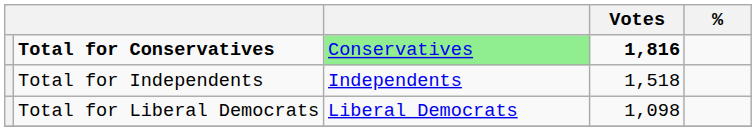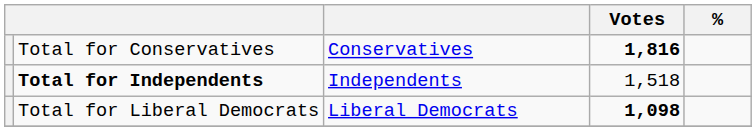(146, 50) bold -> (146, 50) normal
(401, 50) lightgreen background -> (401, 50) no background
(141, 80) normal -> (141, 80) bold
(652, 111) normal -> (652, 111) bold
